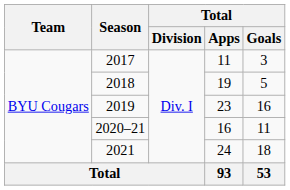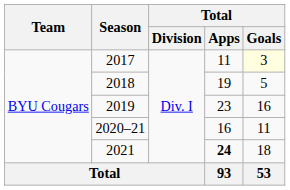(264, 60) no background -> (264, 60) lightyellow background
(224, 151) normal -> (224, 151) bold
